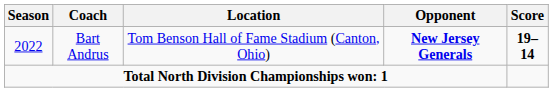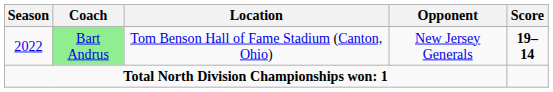(88, 45) no background -> (88, 45) lightgreen background
(445, 45) bold -> (448, 45) normal
